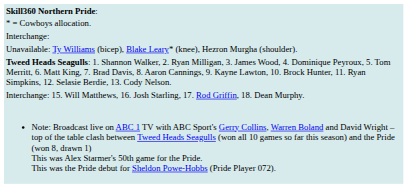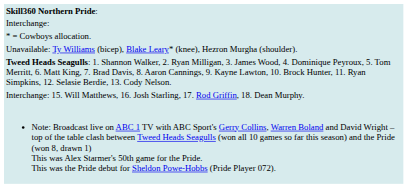(48, 24) * = Cowboys allocation. -> (28, 24) Interchange:
(28, 36) Interchange: -> (48, 36) * = Cowboys allocation.
